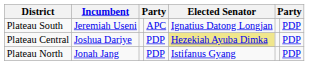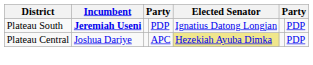(105, 25) normal -> (108, 25) bold
(156, 25) APC -> (160, 25) PDP
(156, 39) PDP -> (161, 39) APC
- row: (35, 54)
